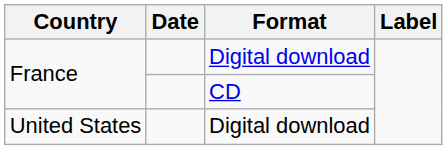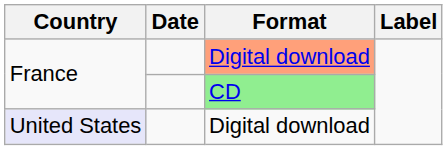(289, 56) no background -> (289, 56) lightsalmon background
(225, 91) no background -> (225, 91) lightgreen background
(76, 126) no background -> (76, 126) lavender background
